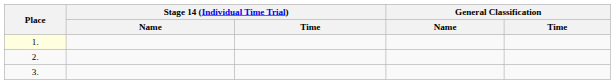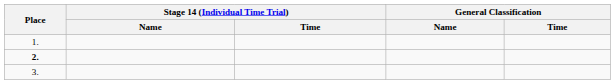(35, 42) lightyellow background -> (35, 42) no background
(35, 57) normal -> (35, 57) bold
